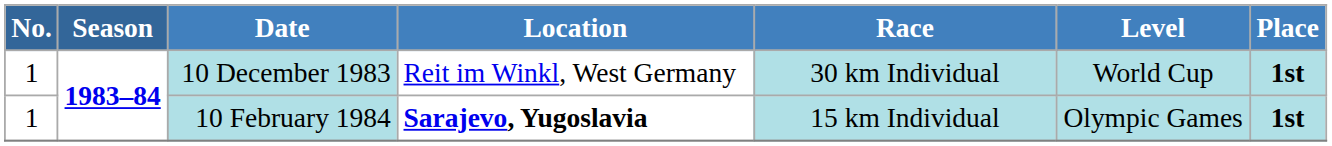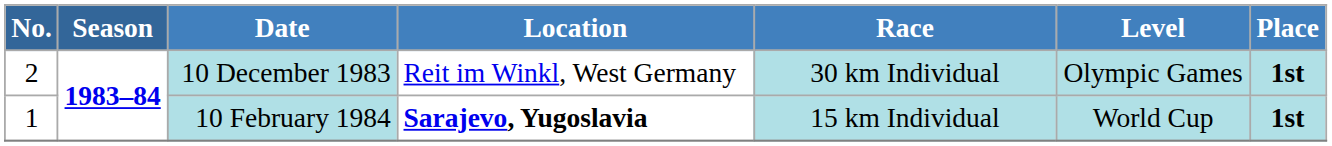(32, 72) 1 -> (32, 72) 2
(1153, 72) World Cup -> (1153, 72) Olympic Games
(1153, 118) Olympic Games -> (1153, 118) World Cup
